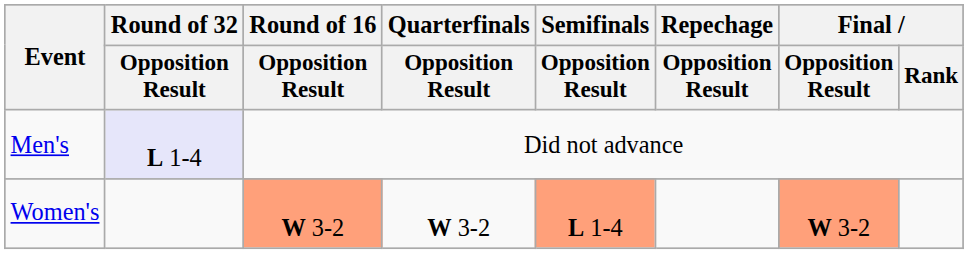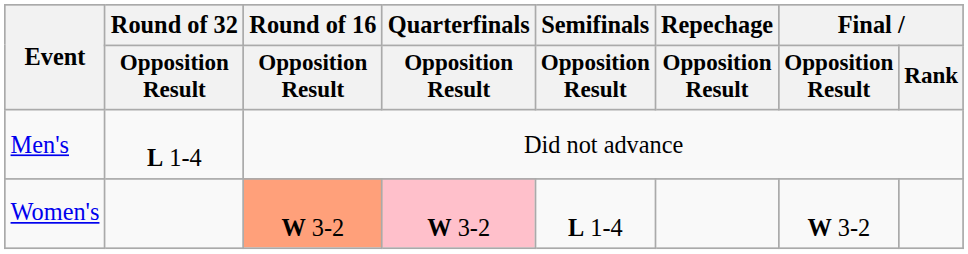(174, 158) lavender background -> (174, 158) no background
(459, 227) no background -> (459, 227) pink background
(595, 227) lightsalmon background -> (595, 227) no background
(839, 227) lightsalmon background -> (839, 227) no background
